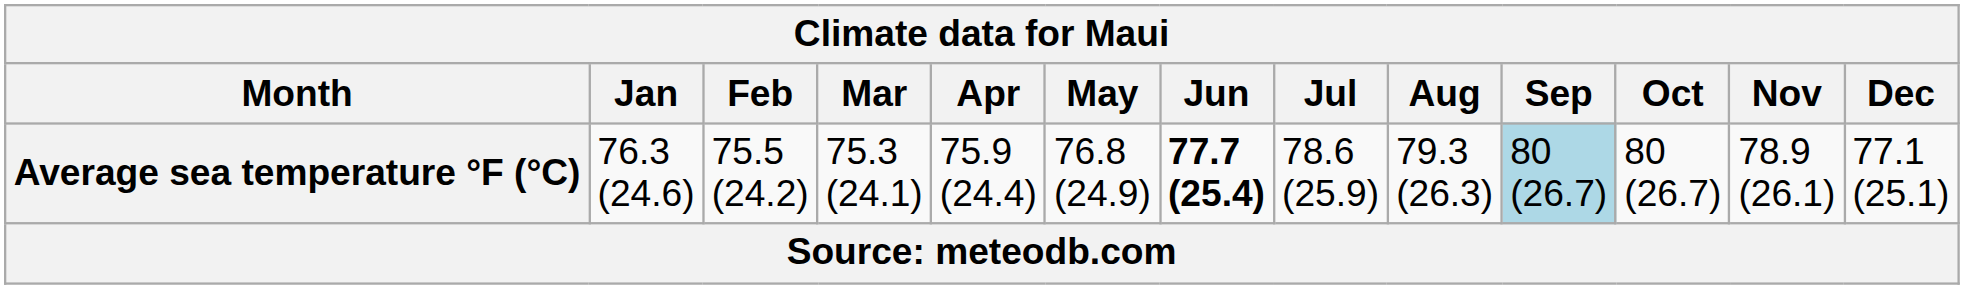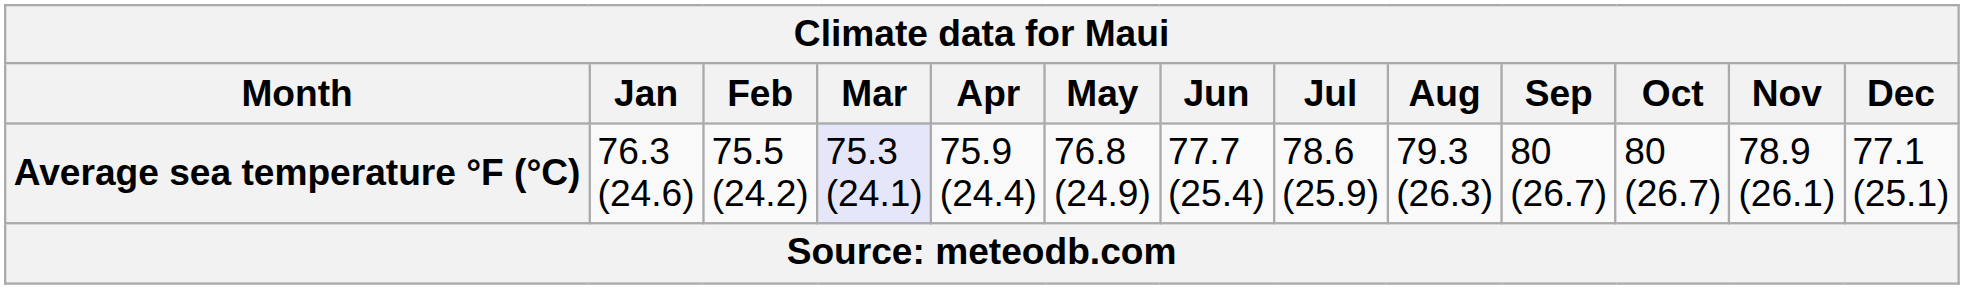(874, 172) no background -> (874, 172) lavender background
(1216, 172) bold -> (1216, 172) normal
(1559, 172) lightblue background -> (1559, 172) no background
